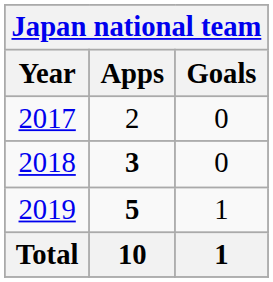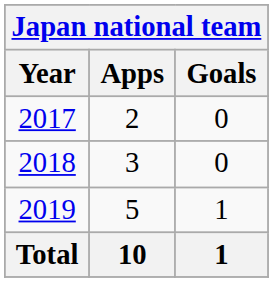(132, 163) bold -> (132, 163) normal
(132, 208) bold -> (132, 208) normal
